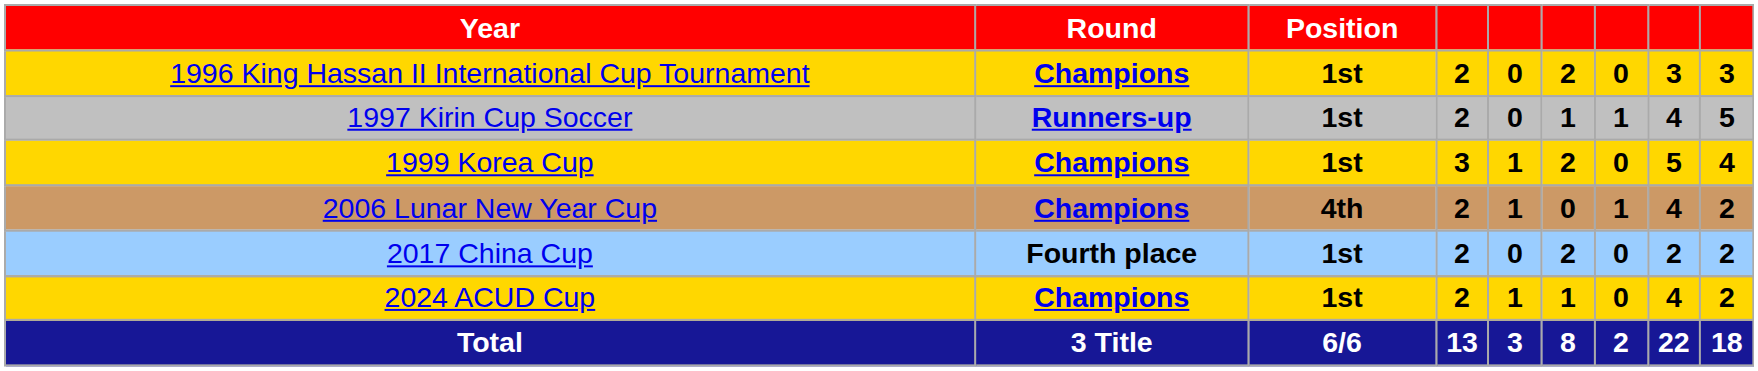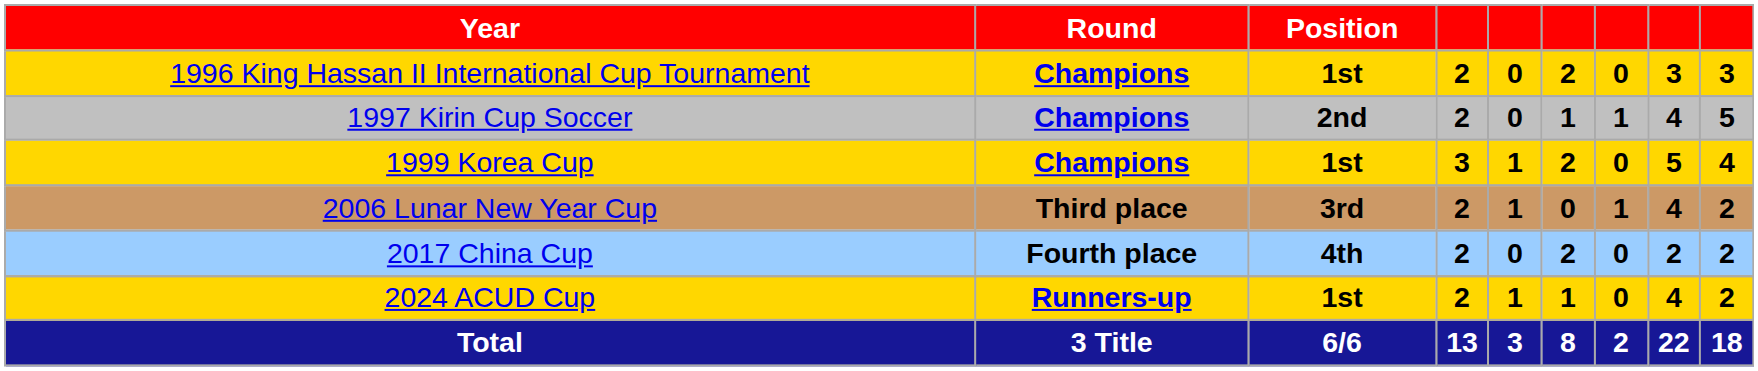(1112, 118) Runners-up -> (1112, 118) Champions
(1342, 118) 1st -> (1342, 118) 2nd
(1112, 208) Champions -> (1112, 208) Third place
(1342, 208) 4th -> (1342, 208) 3rd
(1342, 253) 1st -> (1342, 253) 4th
(1112, 298) Champions -> (1112, 298) Runners-up
